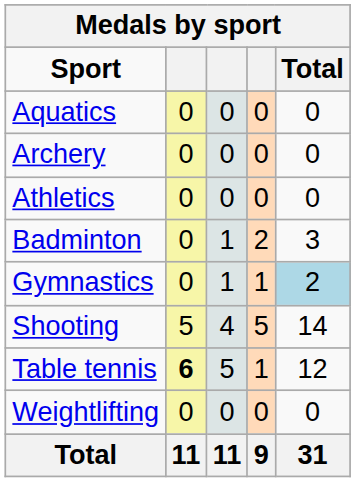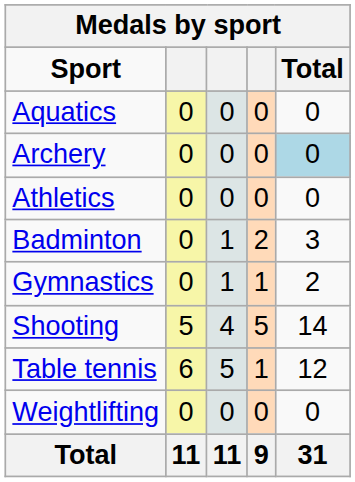(313, 154) no background -> (313, 154) lightblue background
(313, 283) lightblue background -> (313, 283) no background
(186, 369) bold -> (186, 369) normal
